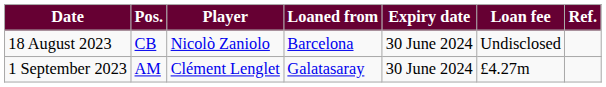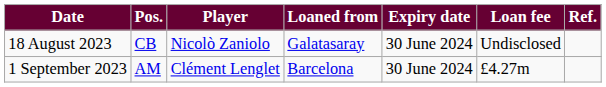(320, 43) Barcelona -> (326, 43) Galatasaray
(326, 69) Galatasaray -> (320, 69) Barcelona
